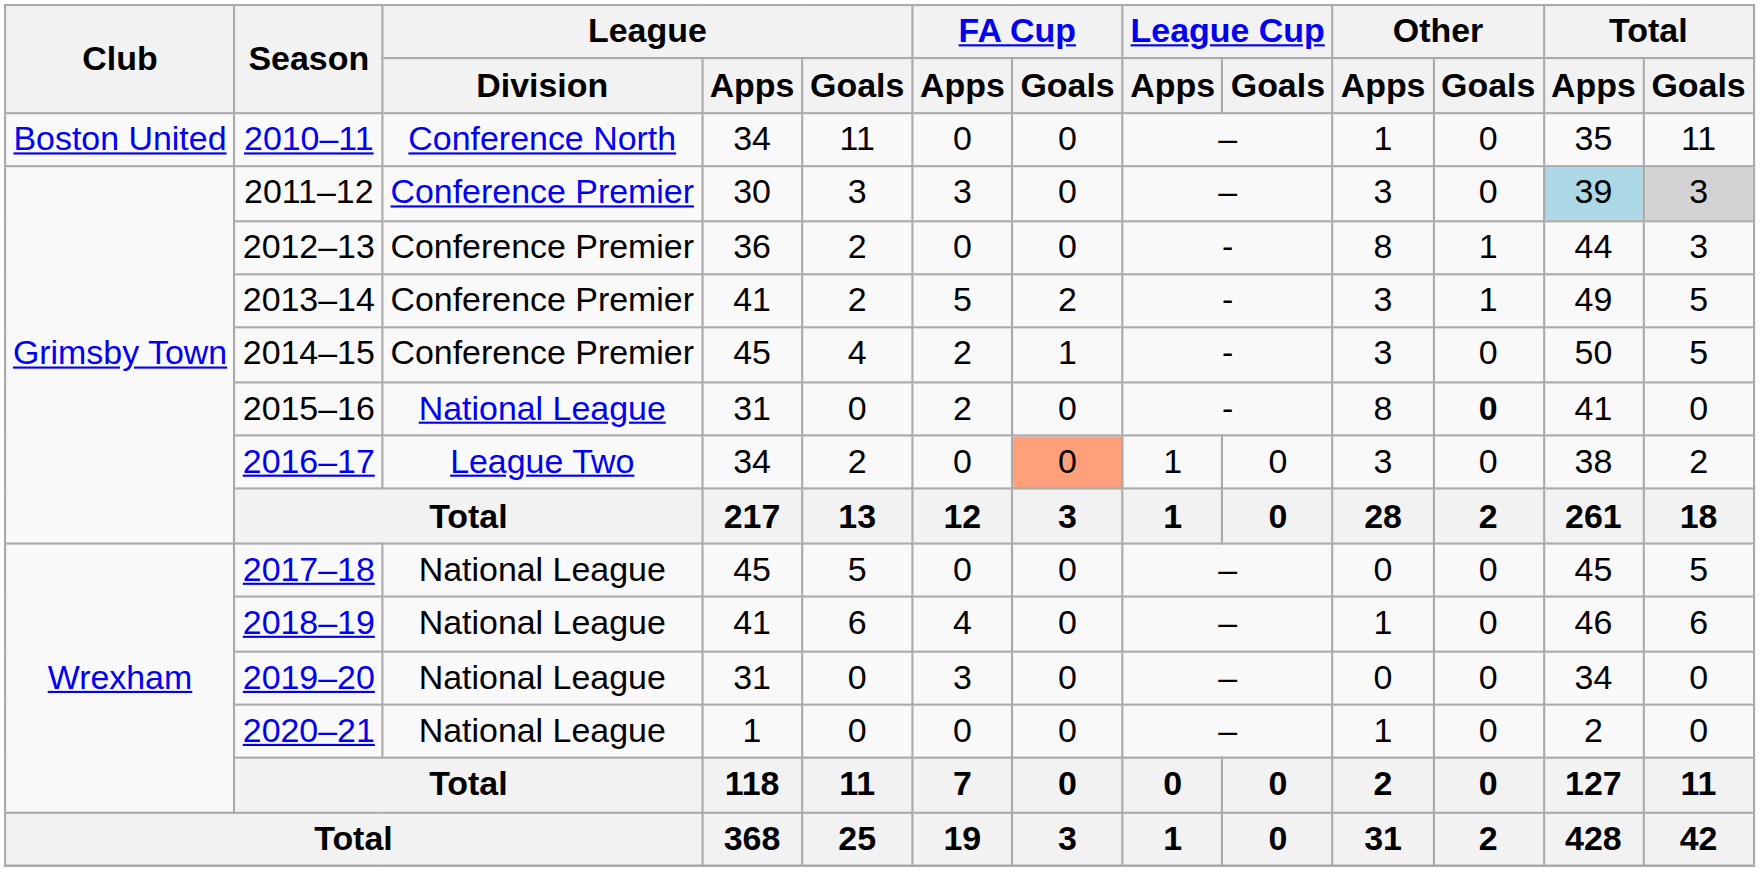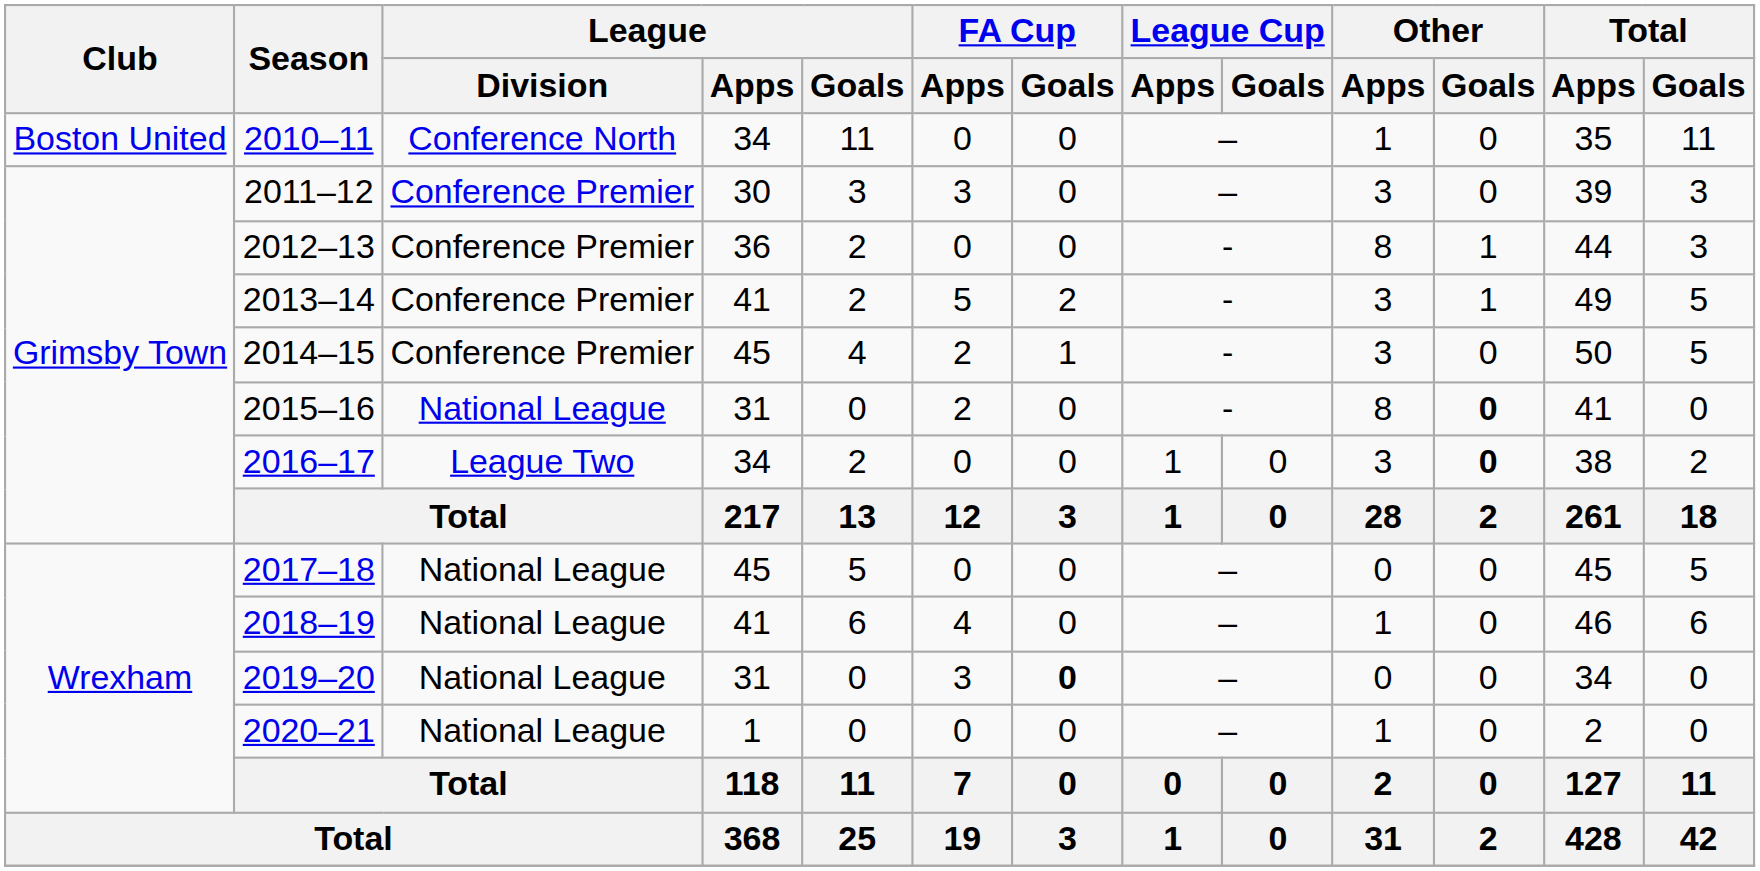(1593, 192) lightblue background -> (1593, 192) no background
(1699, 192) lightgrey background -> (1699, 192) no background
(1068, 461) lightsalmon background -> (1068, 461) no background
(1488, 461) normal -> (1488, 461) bold
(1068, 676) normal -> (1068, 676) bold
